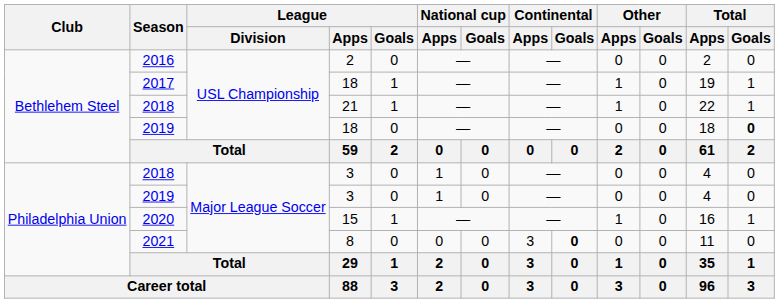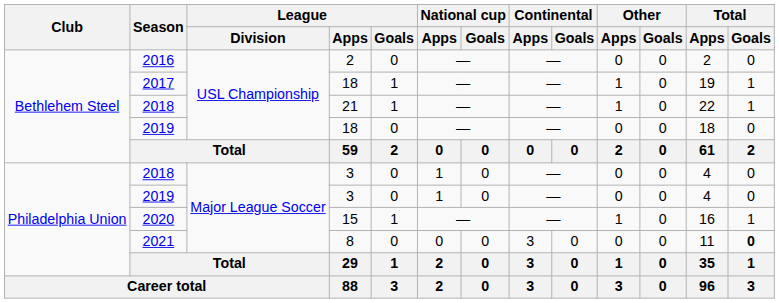(751, 128) bold -> (751, 128) normal
(574, 241) bold -> (574, 241) normal
(751, 241) normal -> (751, 241) bold
